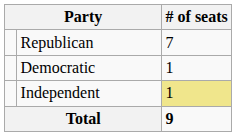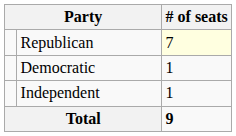(170, 42) no background -> (170, 42) lightyellow background
(170, 93) khaki background -> (170, 93) no background
